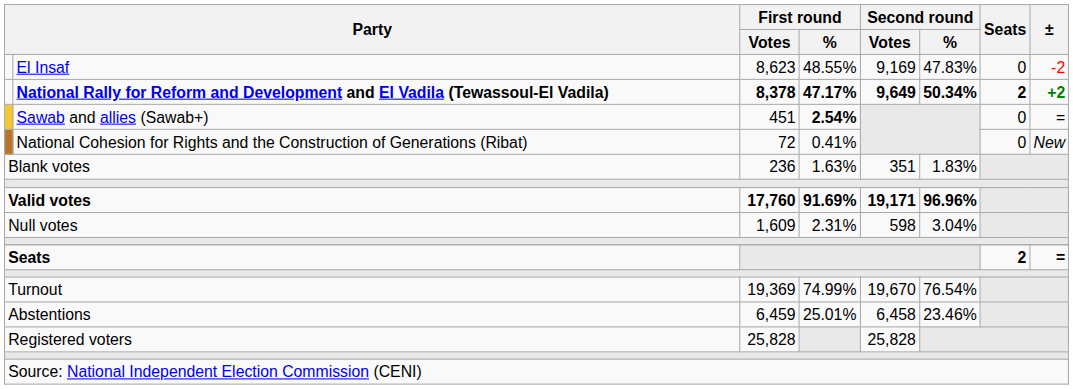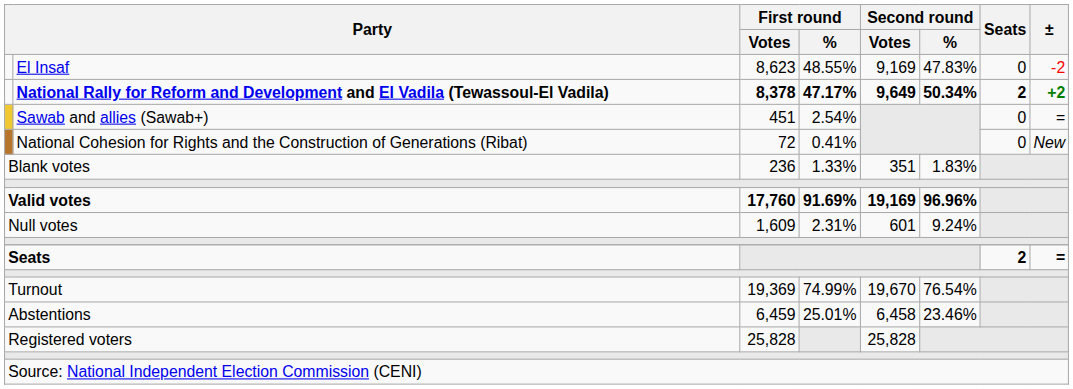(834, 117) bold -> (834, 117) normal
(834, 167) 1.63% -> (834, 167) 1.33%
(892, 200) 19,171 -> (892, 200) 19,169
(903, 225) 598 -> (903, 225) 601
(954, 225) 3.04% -> (954, 225) 9.24%
